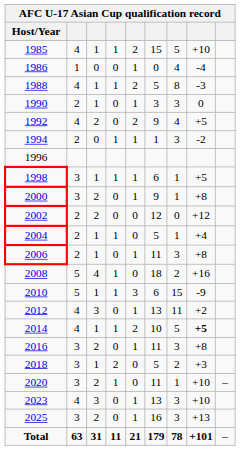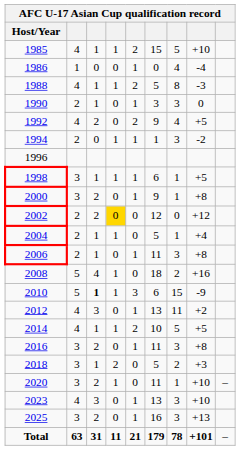(116, 215) no background -> (116, 215) gold background
(96, 292) normal -> (96, 292) bold
(201, 328) bold -> (201, 328) normal
